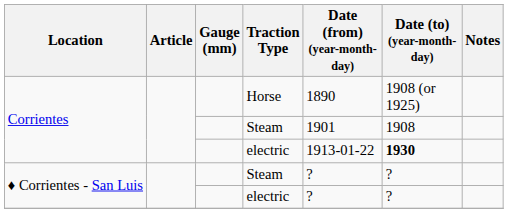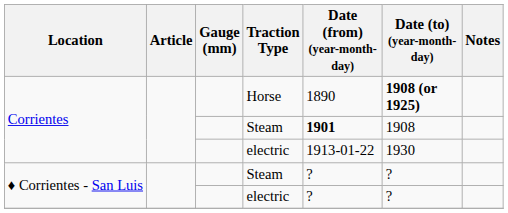(411, 96) normal -> (411, 96) bold
(321, 127) normal -> (321, 127) bold
(400, 150) bold -> (400, 150) normal
